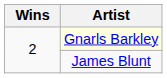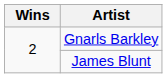(111, 38) lightyellow background -> (111, 38) no background
